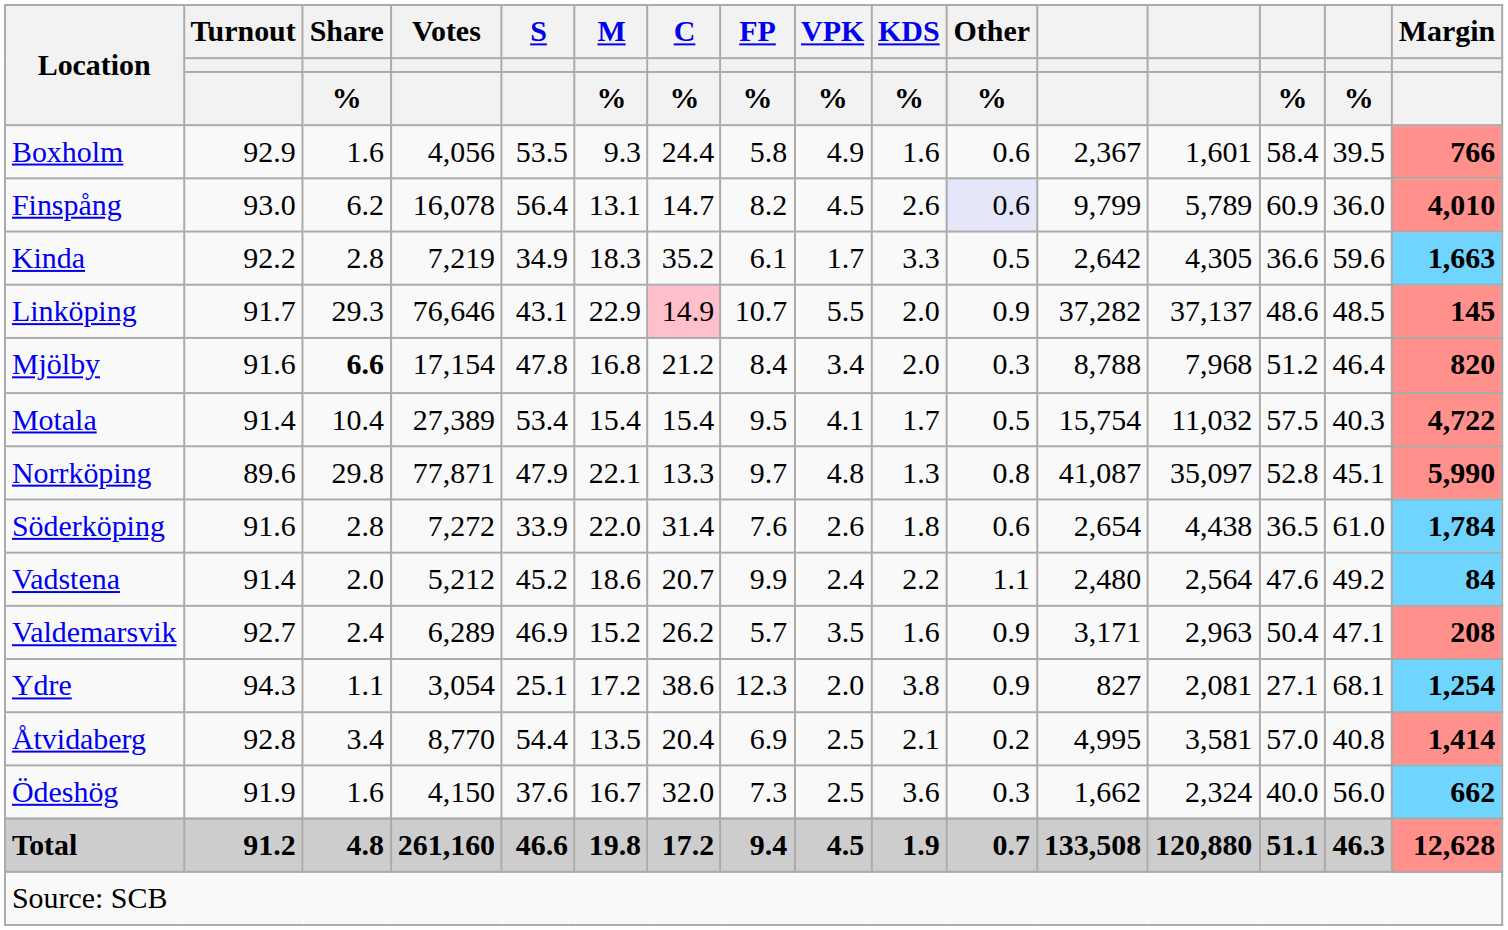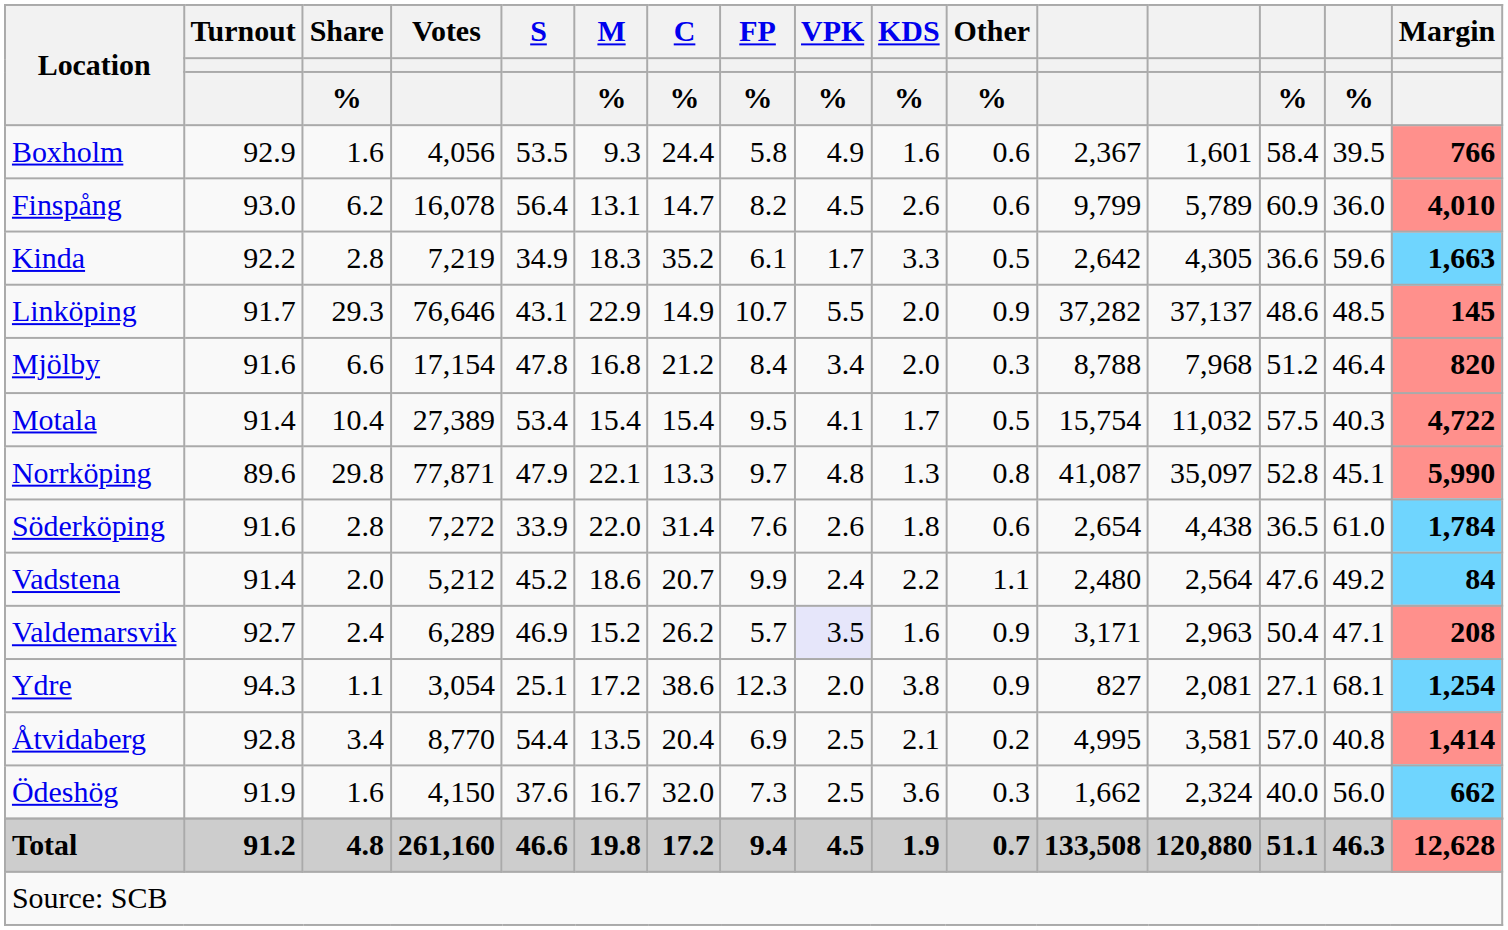(1011, 205) lavender background -> (1011, 205) no background
(688, 311) pink background -> (688, 311) no background
(365, 365) bold -> (365, 365) normal
(845, 631) no background -> (845, 631) lavender background
